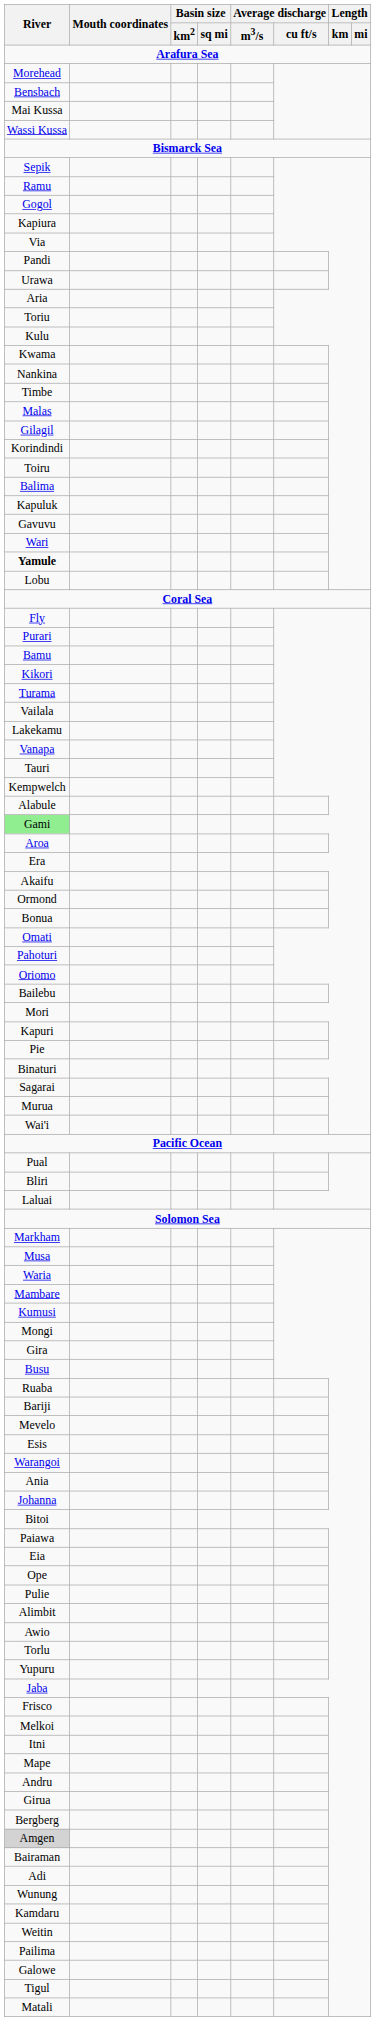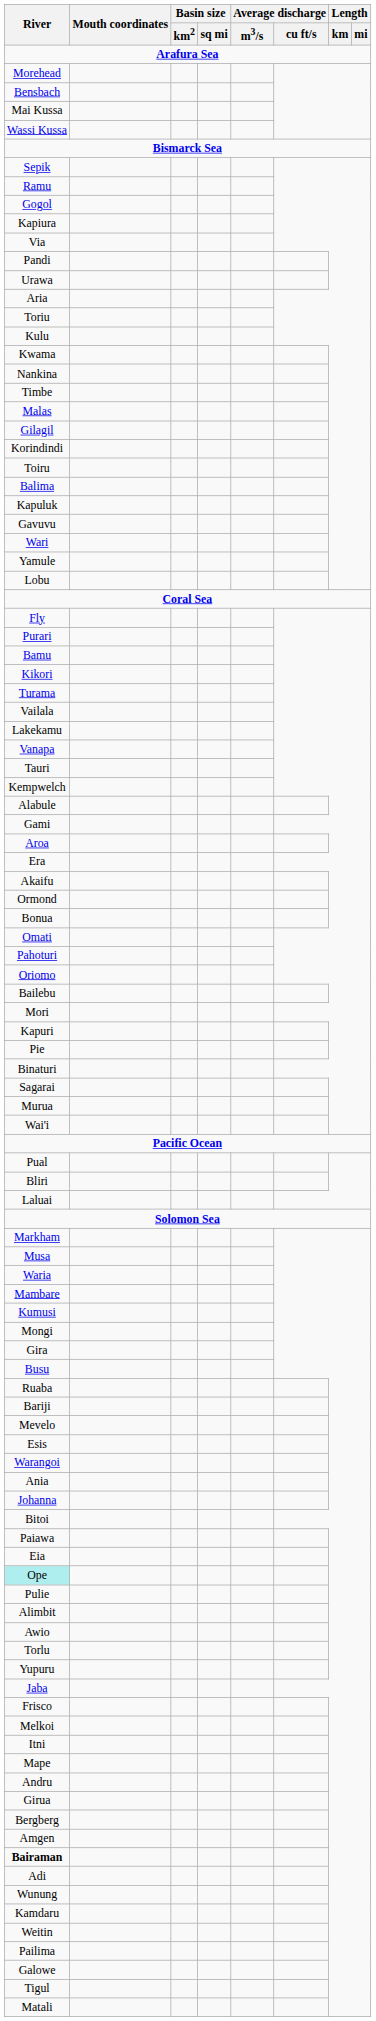(37, 561) bold -> (37, 561) normal
(37, 824) lightgreen background -> (37, 824) no background
(37, 1575) no background -> (37, 1575) paleturquoise background
(37, 1838) lightgrey background -> (37, 1838) no background
(37, 1857) normal -> (37, 1857) bold
